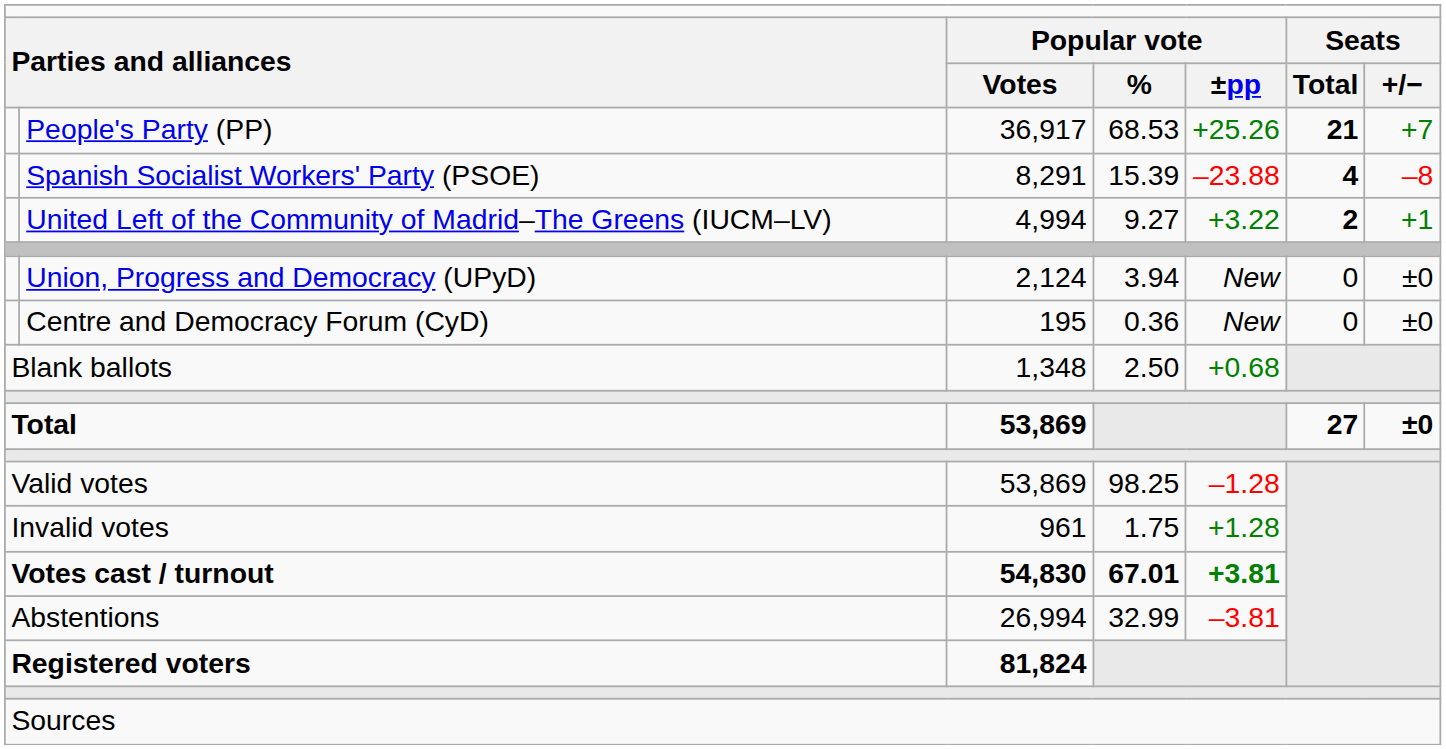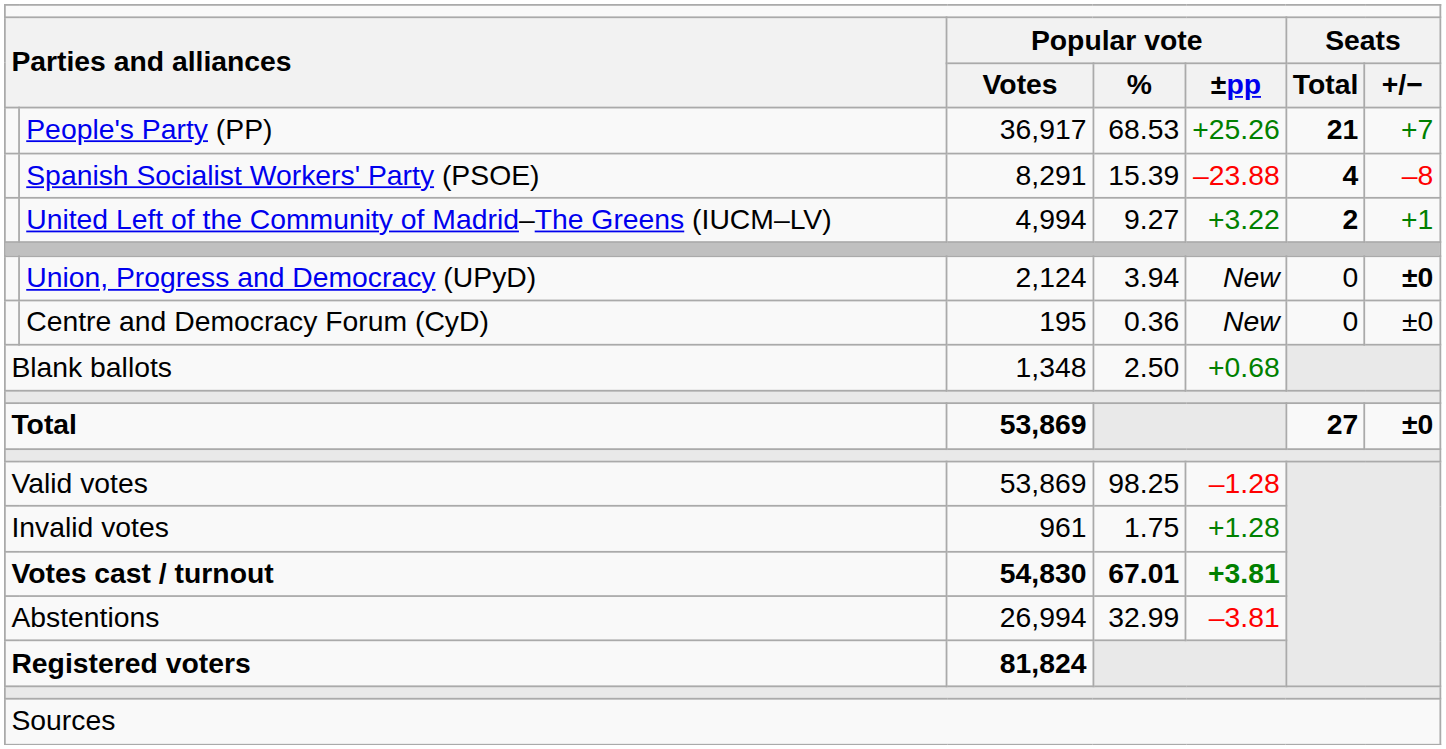(1418, 277) normal -> (1418, 277) bold
